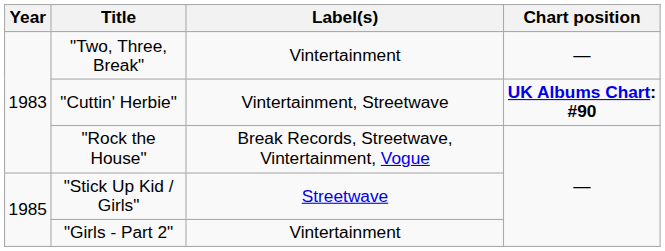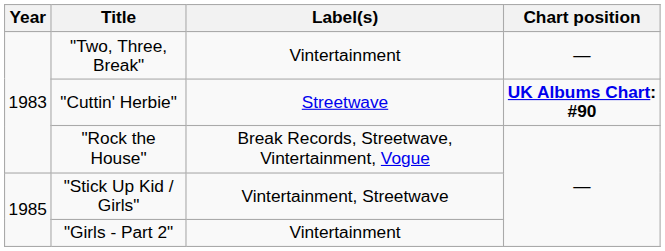(345, 102) Vintertainment, Streetwave -> (345, 102) Streetwave
(345, 195) Streetwave -> (345, 195) Vintertainment, Streetwave
